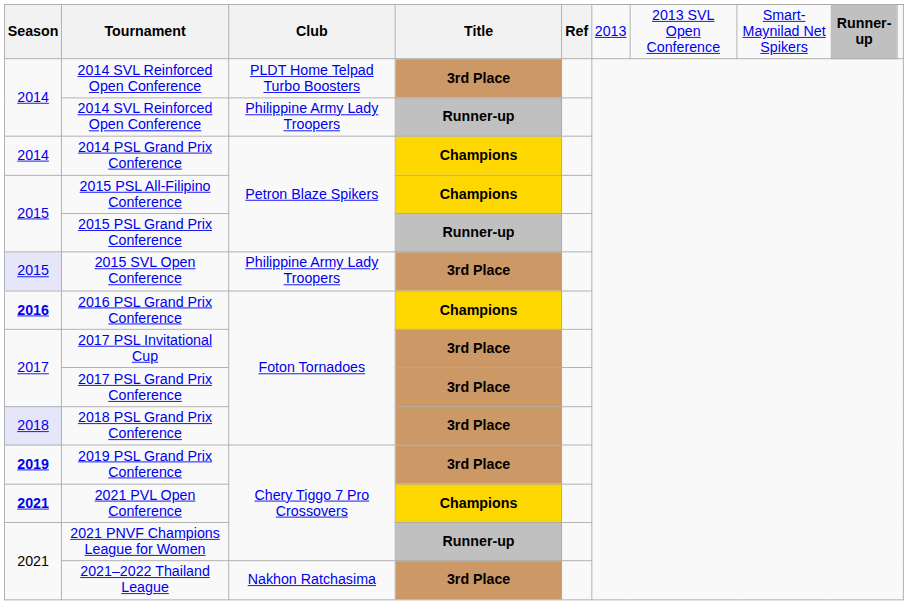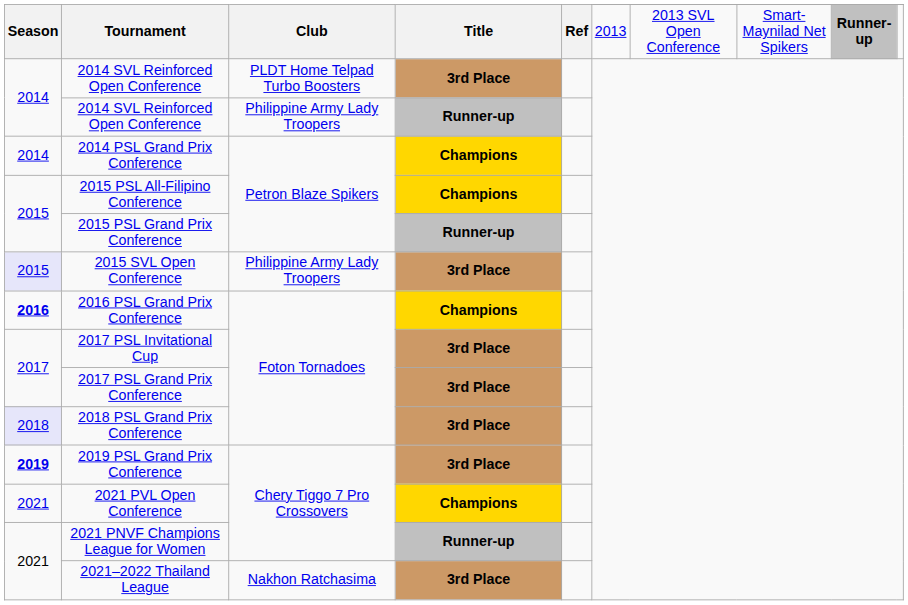(33, 503) bold -> (33, 503) normal
